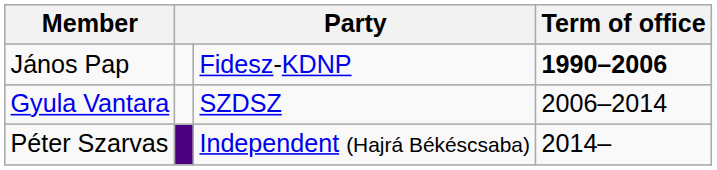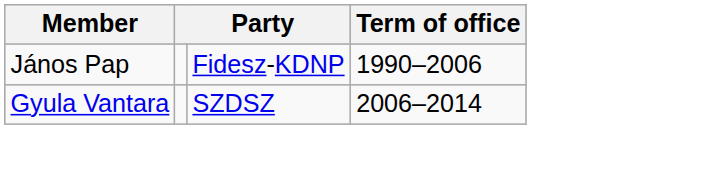(604, 64) bold -> (419, 64) normal
- row: (89, 143)
